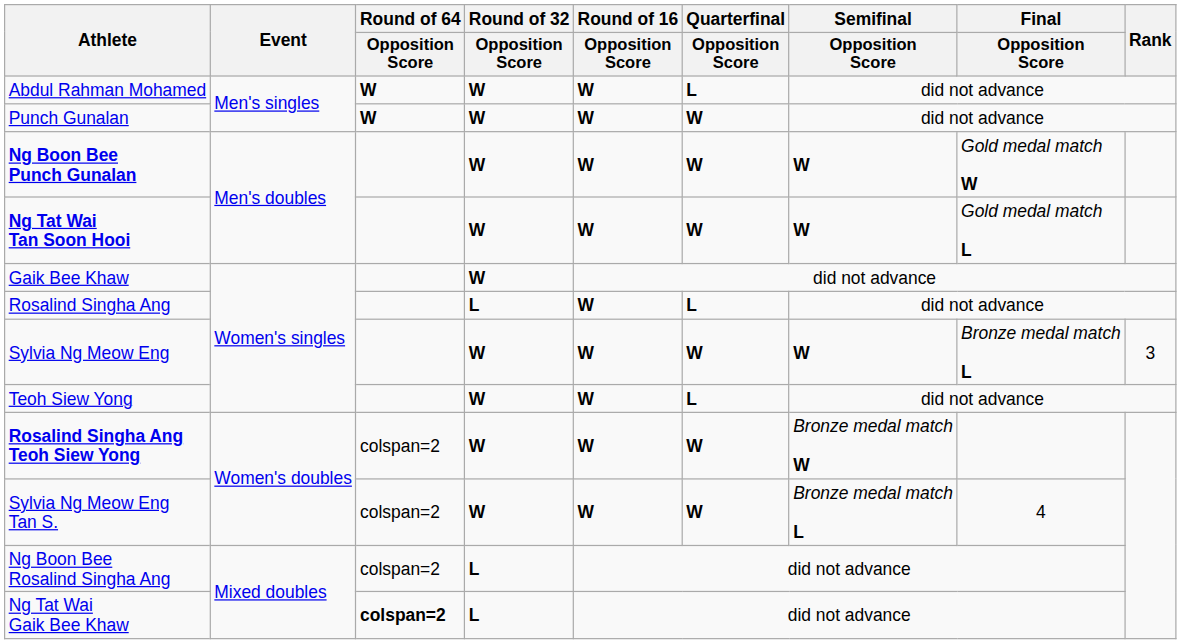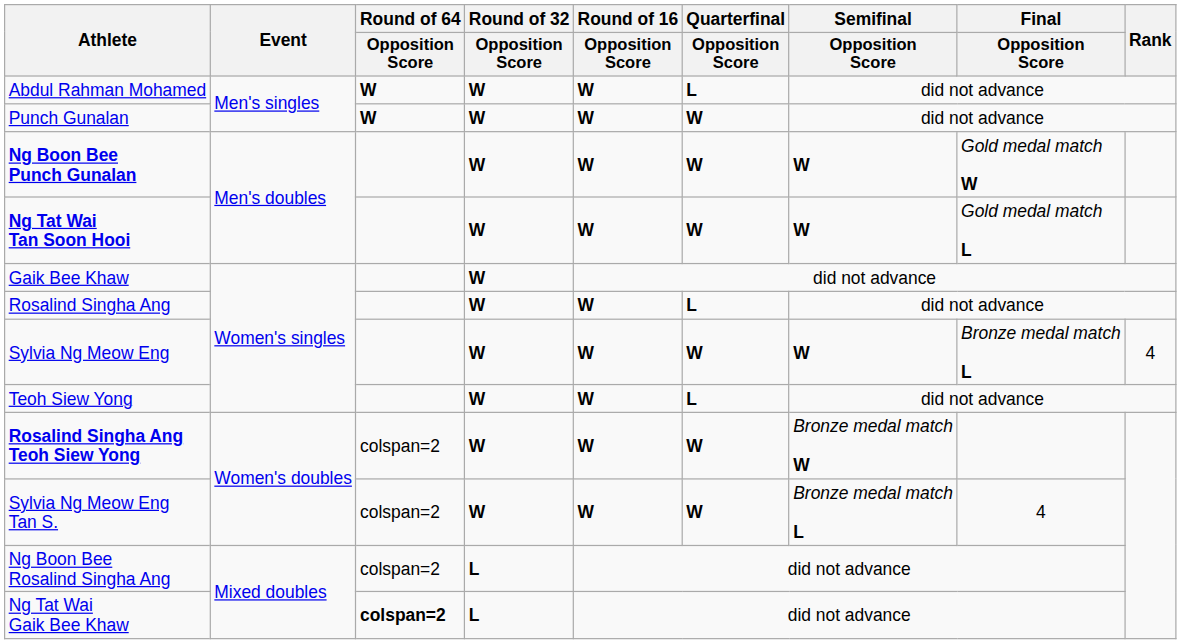(474, 305) L -> (477, 305) W
(1150, 352) 3 -> (1150, 352) 4
